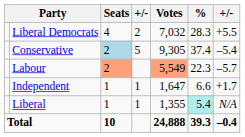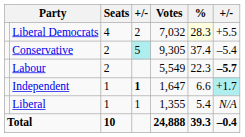(201, 31) no background -> (201, 31) lightyellow background
(107, 50) lightblue background -> (107, 50) no background
(137, 50) no background -> (137, 50) paleturquoise background
(107, 68) lightsalmon background -> (107, 68) no background
(172, 68) lightsalmon background -> (172, 68) no background
(227, 68) normal -> (227, 68) bold
(137, 86) normal -> (137, 86) bold
(226, 86) no background -> (226, 86) paleturquoise background
(203, 104) paleturquoise background -> (203, 104) no background
